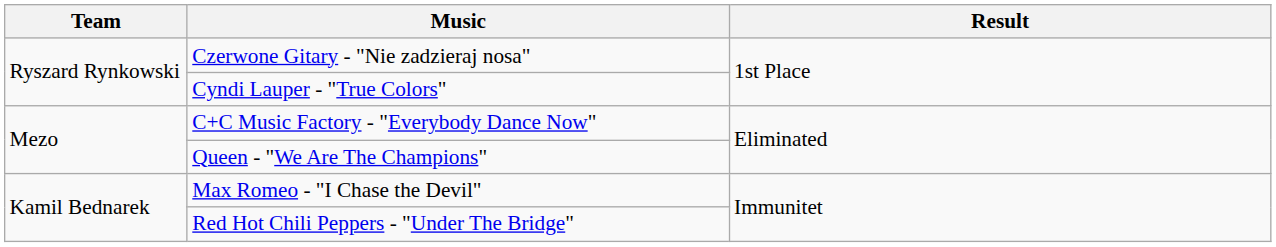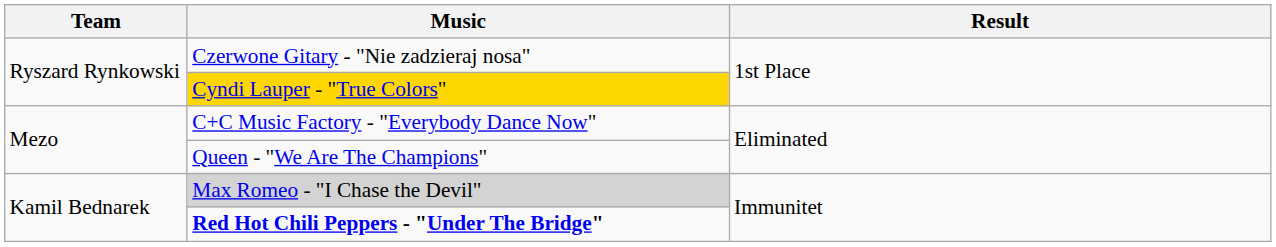(319, 88) no background -> (319, 88) gold background
(337, 190) no background -> (337, 190) lightgrey background
(383, 223) normal -> (398, 223) bold
